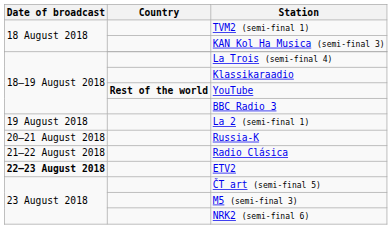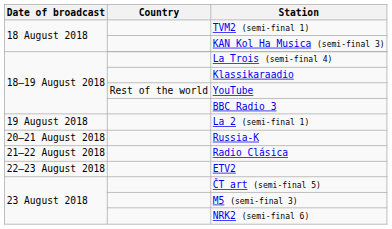(159, 91) bold -> (159, 91) normal
(56, 169) bold -> (56, 169) normal
